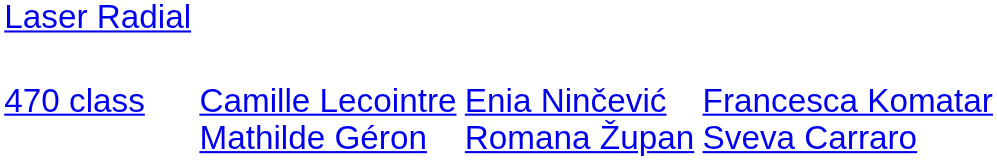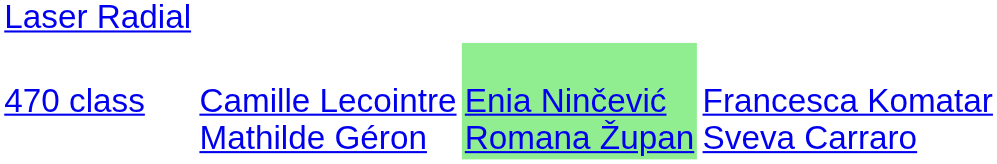(580, 119) no background -> (580, 119) lightgreen background
